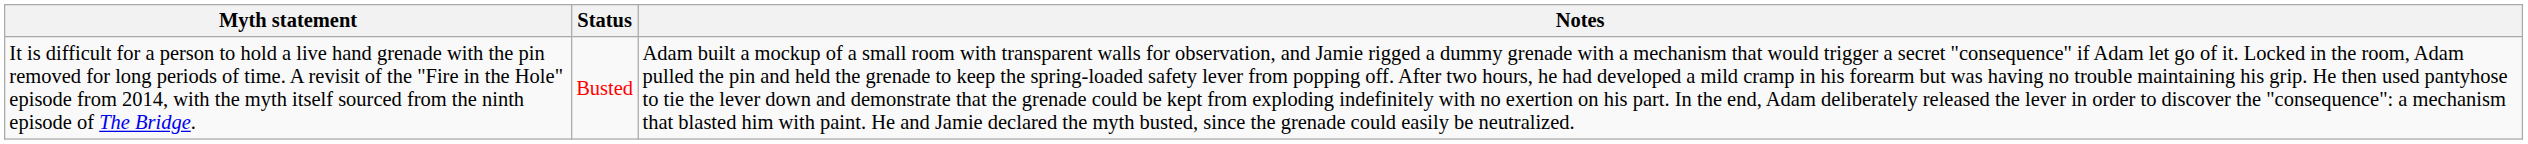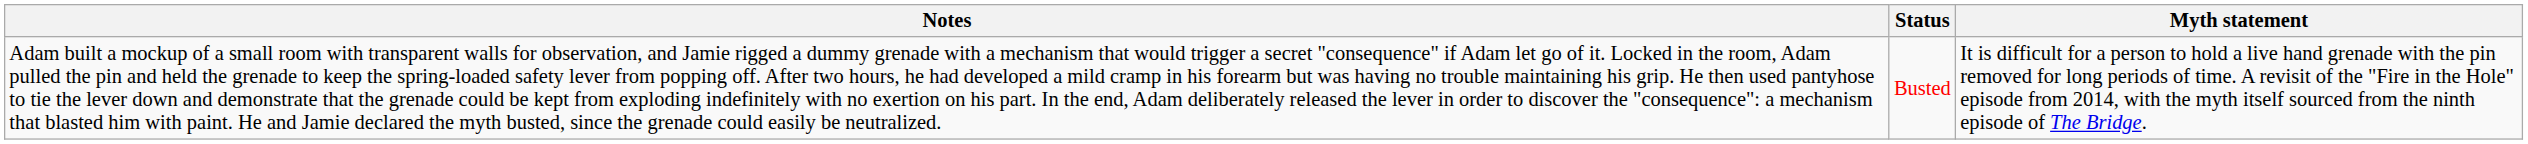columns swapped: (288, 20) <-> (1580, 20)
